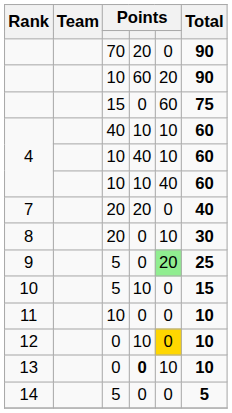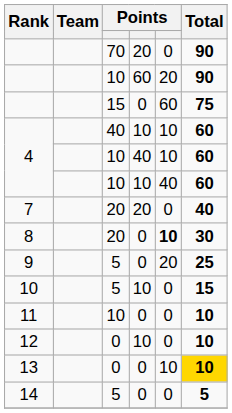(168, 236) normal -> (168, 236) bold
(168, 262) lightgreen background -> (168, 262) no background
(168, 342) gold background -> (168, 342) no background
(142, 368) bold -> (142, 368) normal
(204, 368) no background -> (204, 368) gold background
